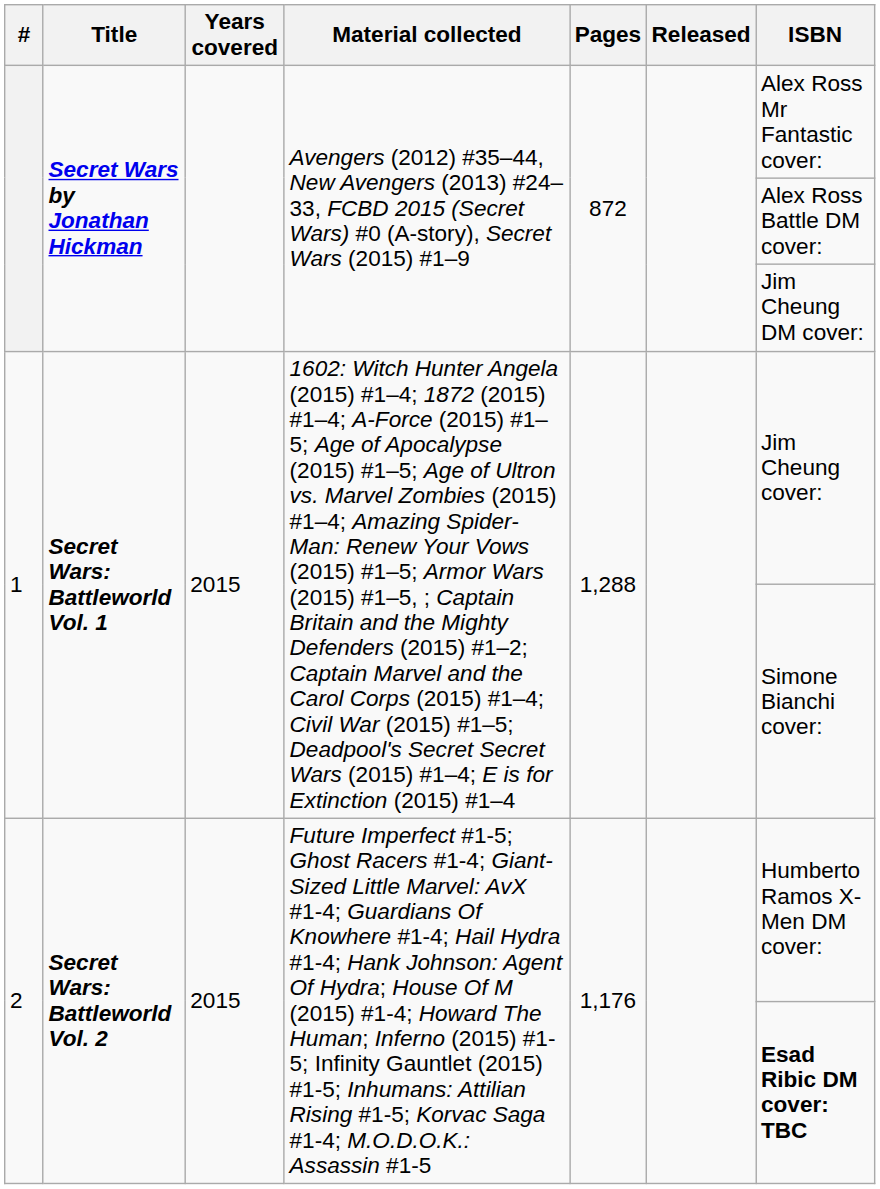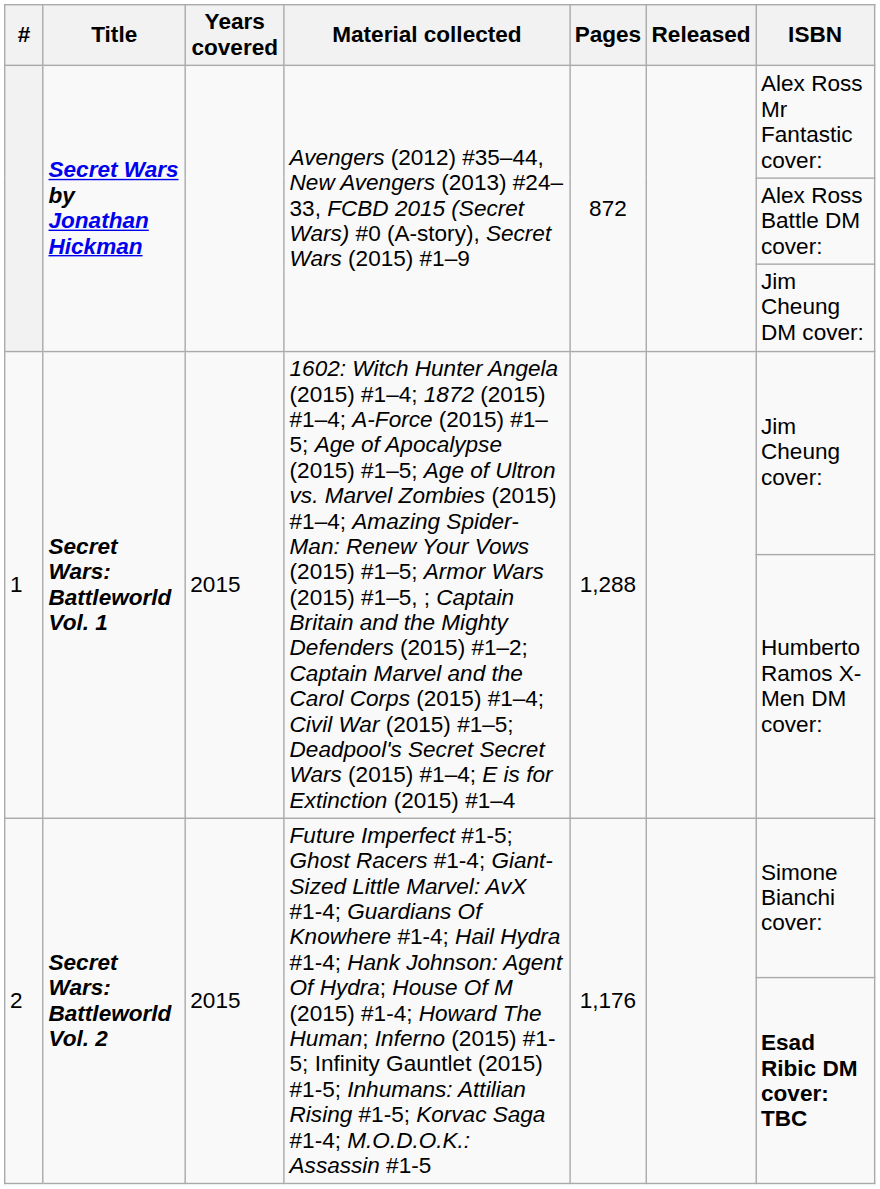(799, 701) Simone Bianchi cover: -> (811, 686) Humberto Ramos X-Men DM cover:
(811, 909) Humberto Ramos X-Men DM cover: -> (799, 897) Simone Bianchi cover:
